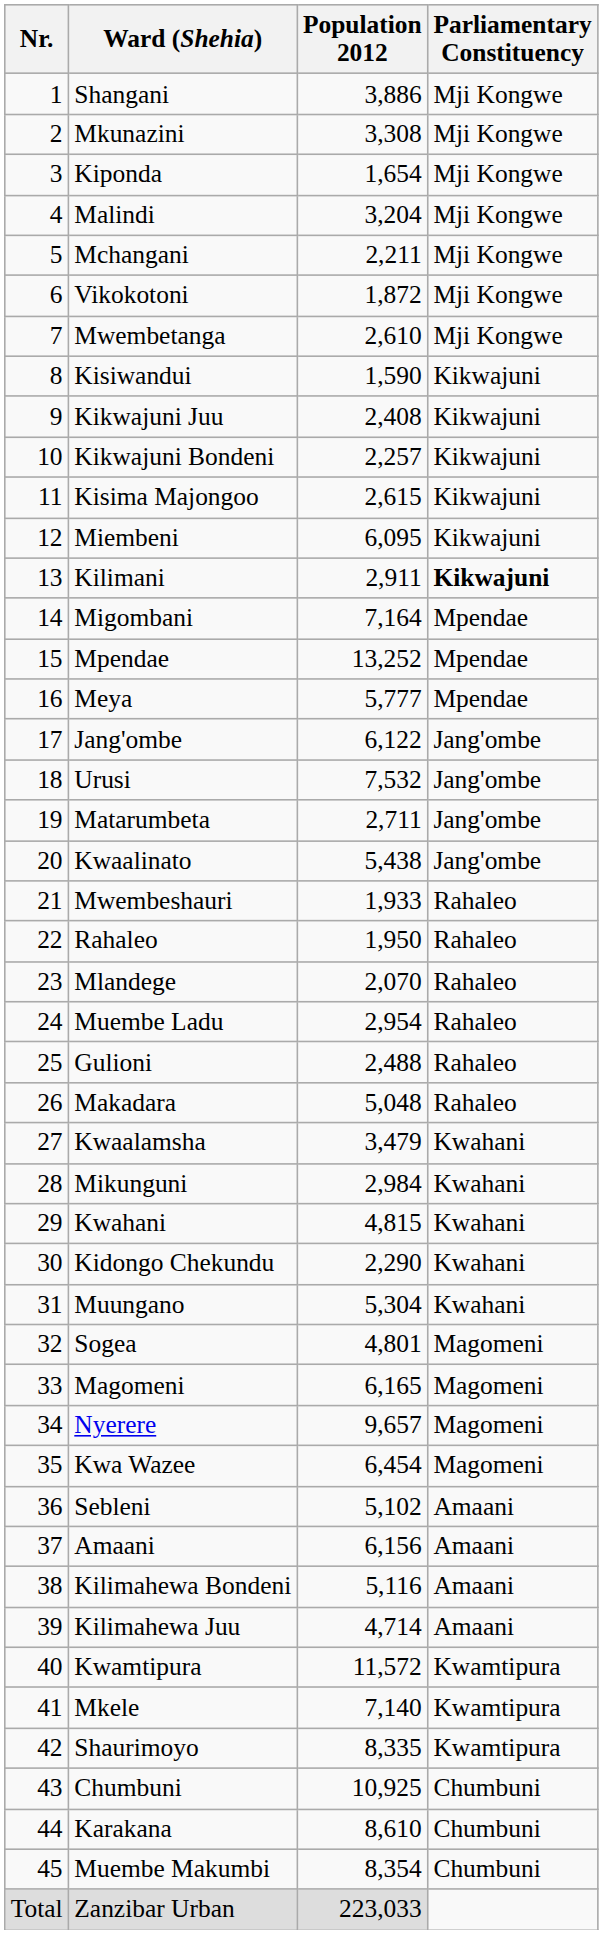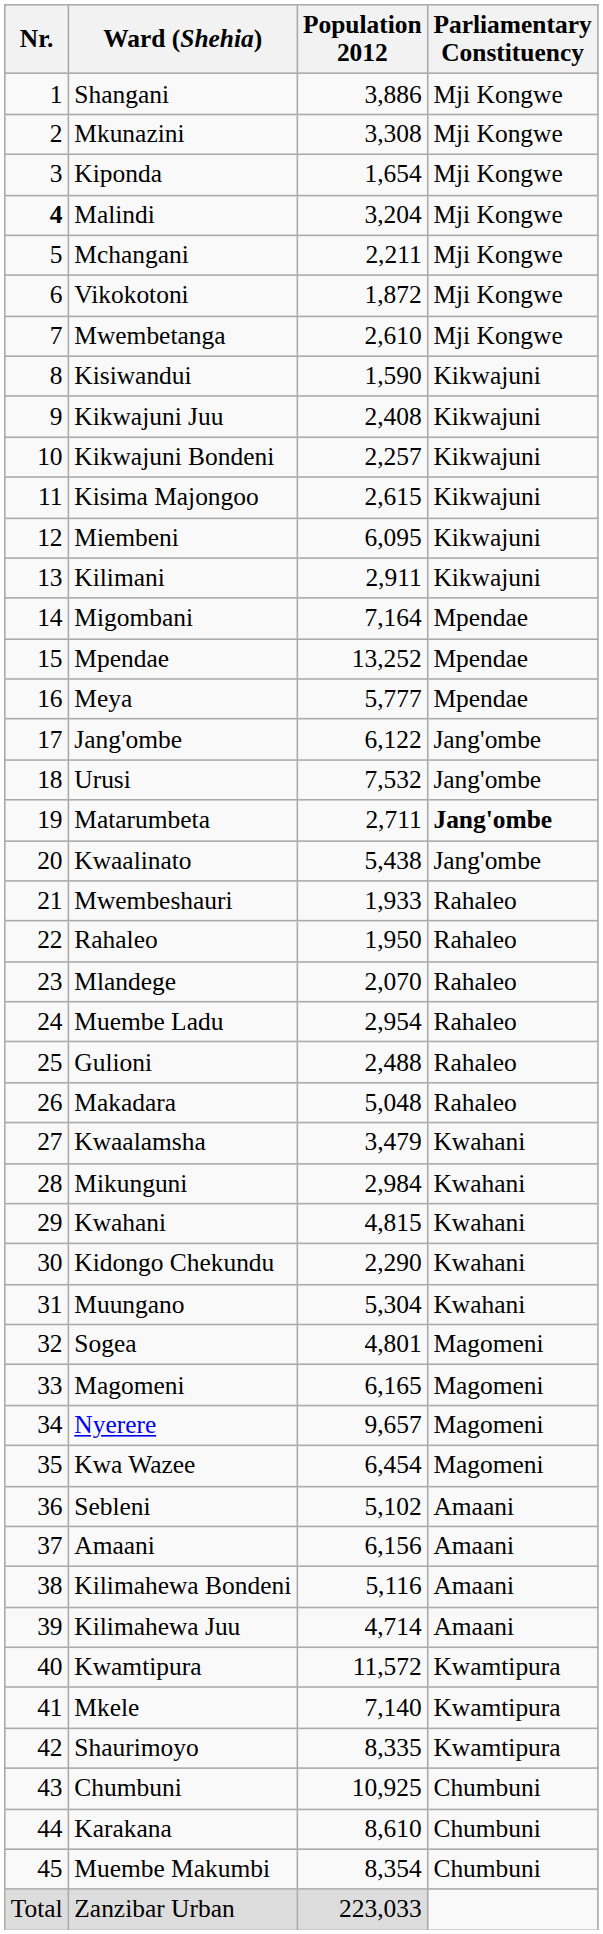(56, 214) normal -> (56, 214) bold
(491, 577) bold -> (487, 577) normal
(487, 819) normal -> (493, 819) bold
